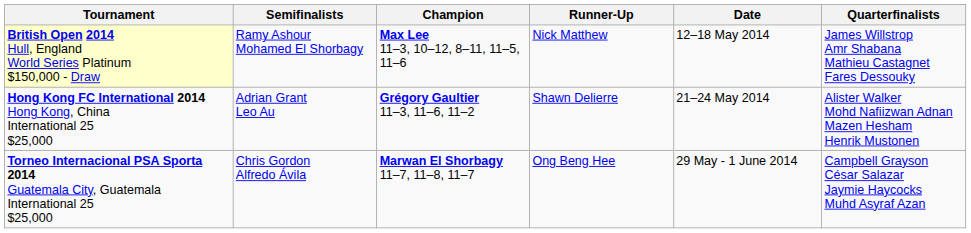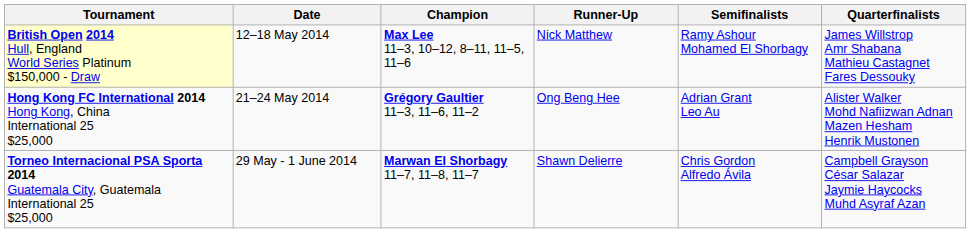columns swapped: (747, 15) <-> (305, 15)
(575, 98) Shawn Delierre -> (578, 98) Ong Beng Hee
(574, 160) Ong Beng Hee -> (580, 160) Shawn Delierre
